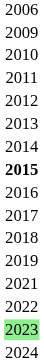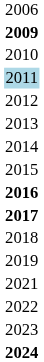(22, 32) normal -> (22, 32) bold
(22, 78) no background -> (22, 78) lightblue background
(22, 169) bold -> (22, 169) normal
(22, 192) normal -> (22, 192) bold
(22, 215) normal -> (22, 215) bold
(22, 329) lightgreen background -> (22, 329) no background
(22, 352) normal -> (22, 352) bold
